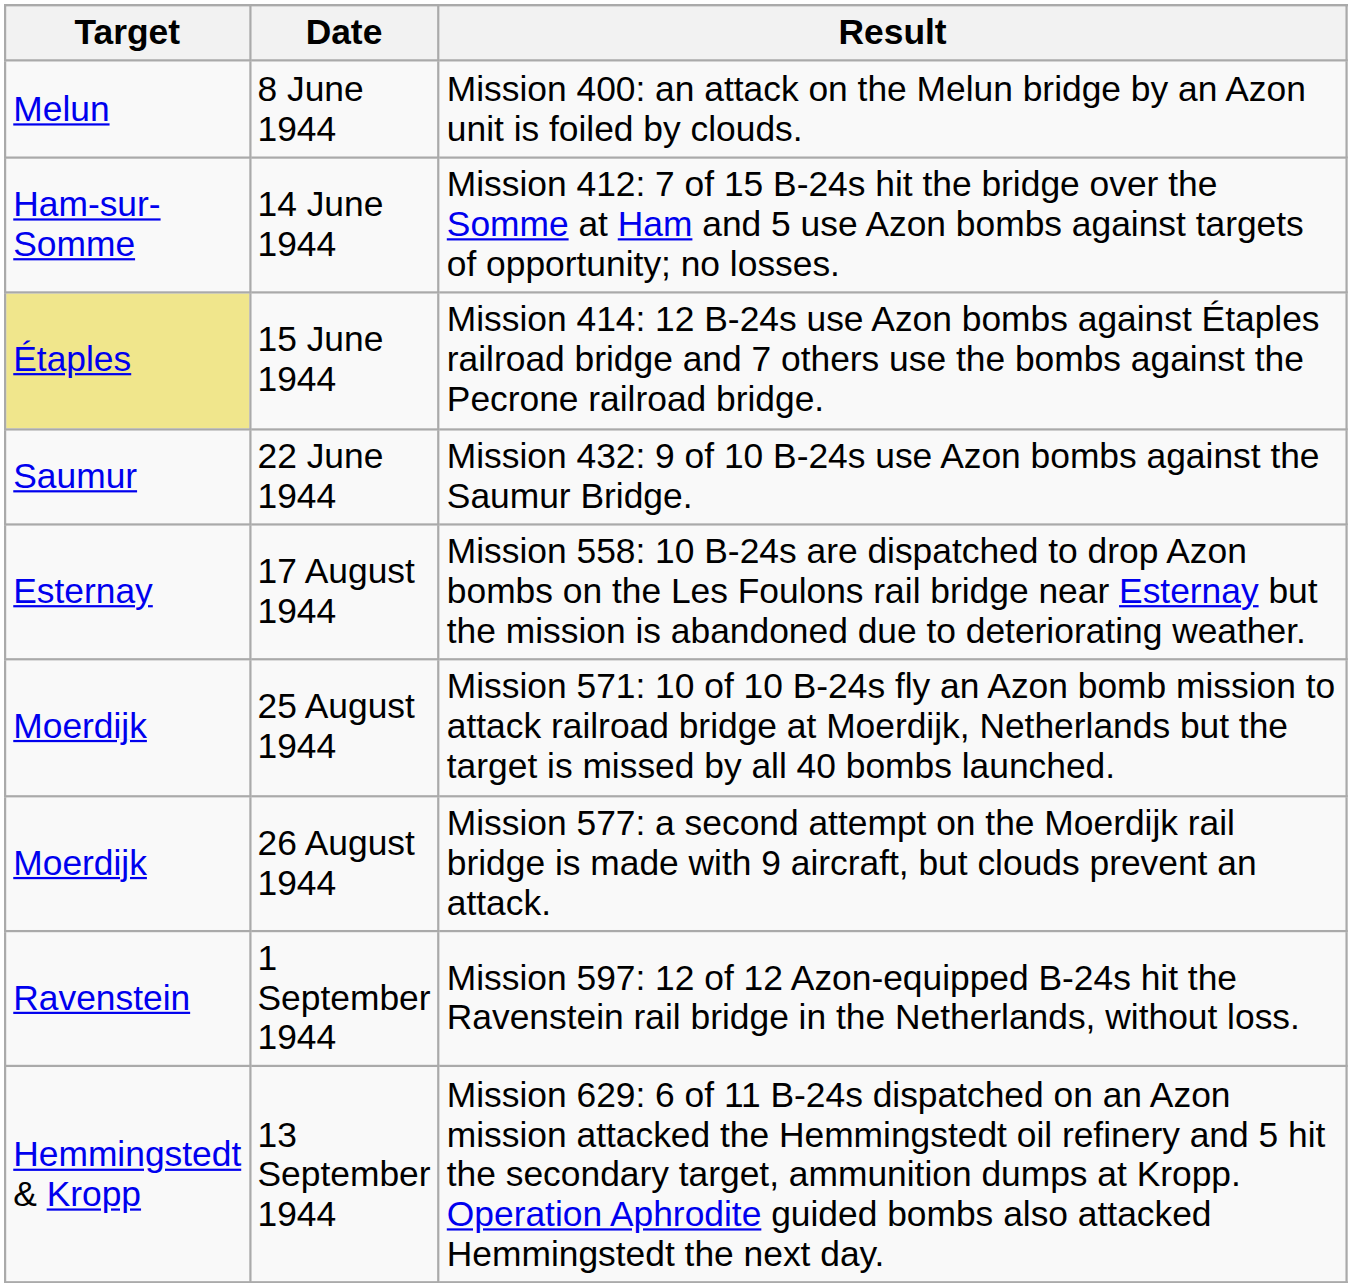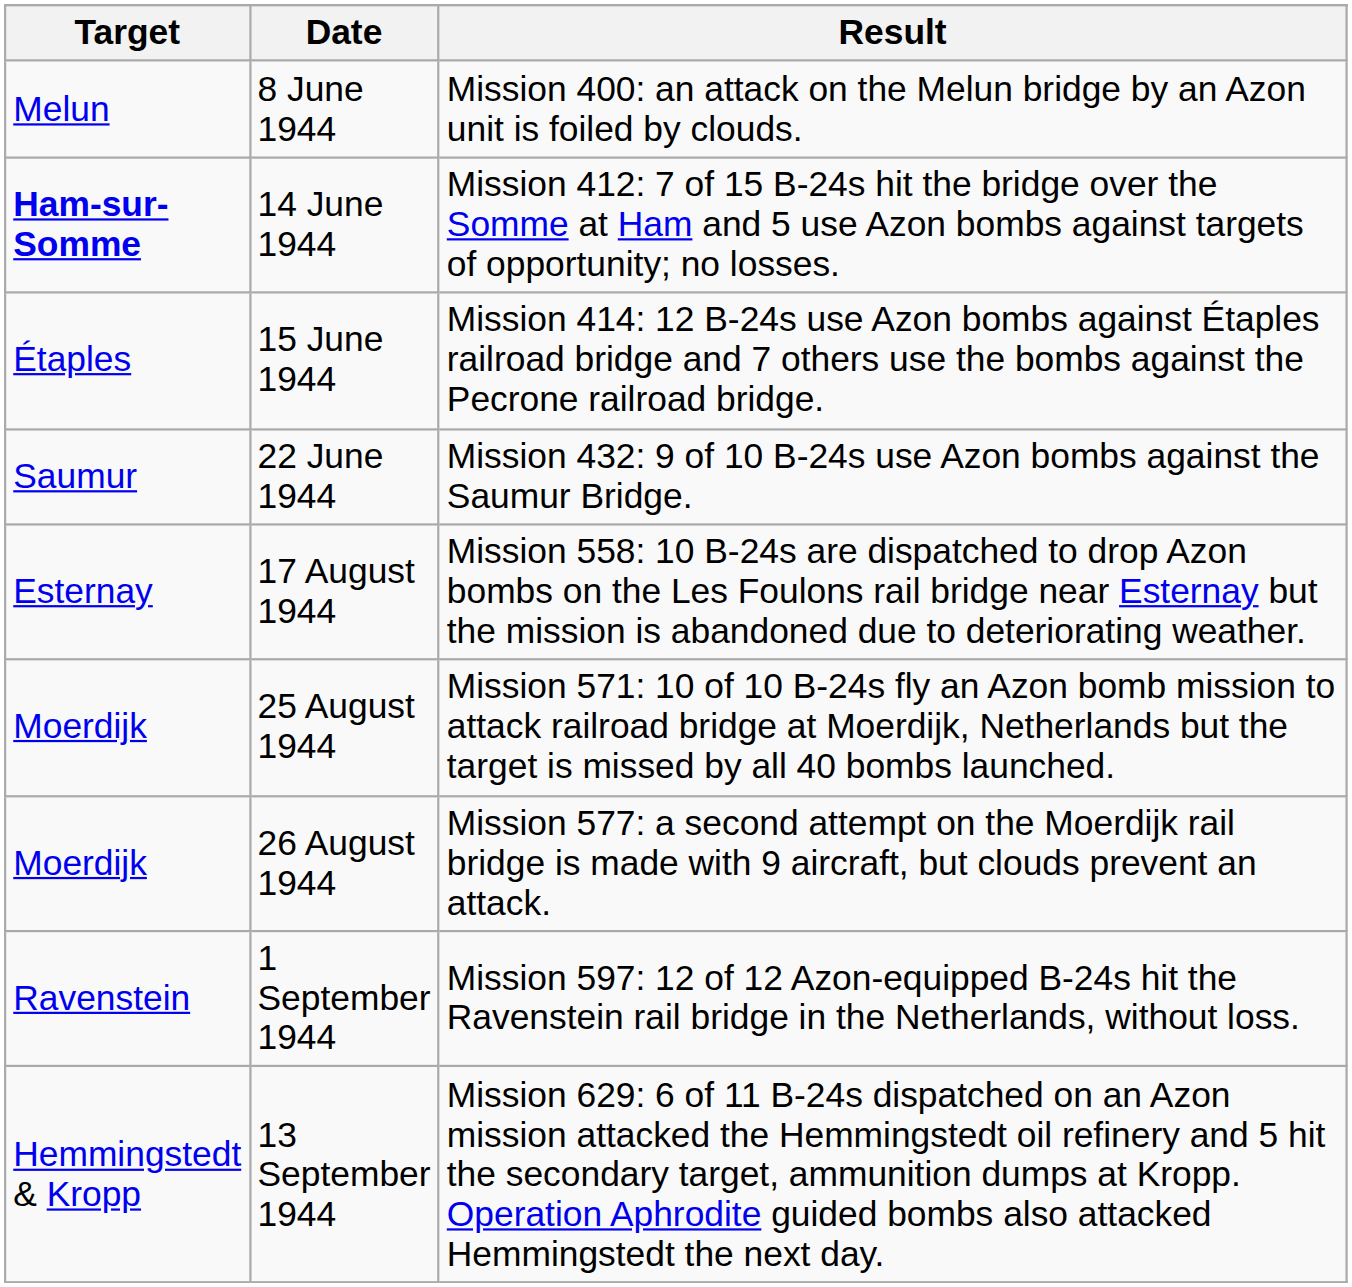(87, 224) normal -> (91, 224) bold
(72, 359) khaki background -> (72, 359) no background
